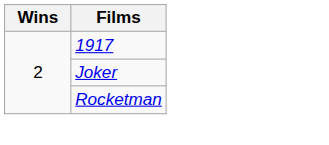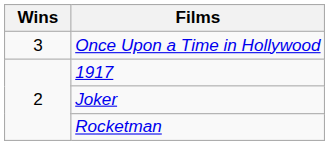+ row: (198, 45)
